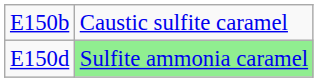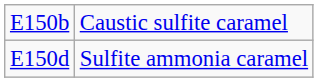(194, 58) lightgreen background -> (194, 58) no background
